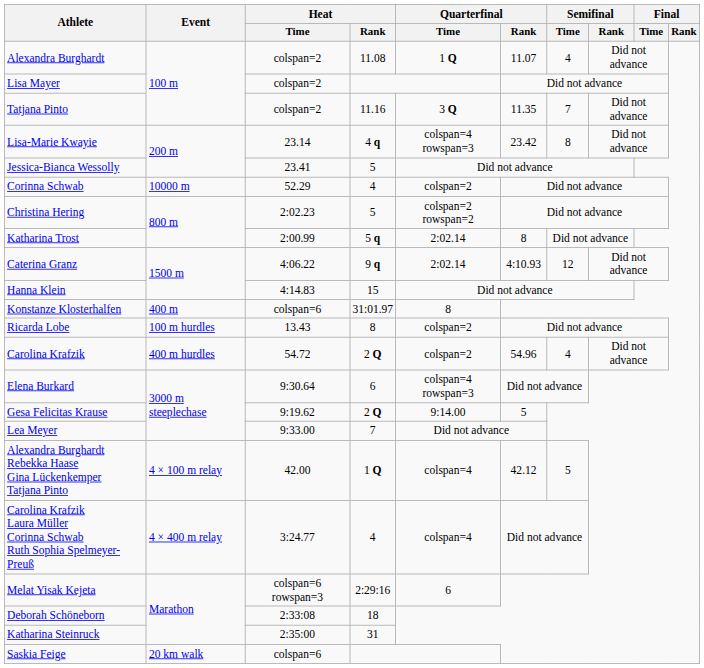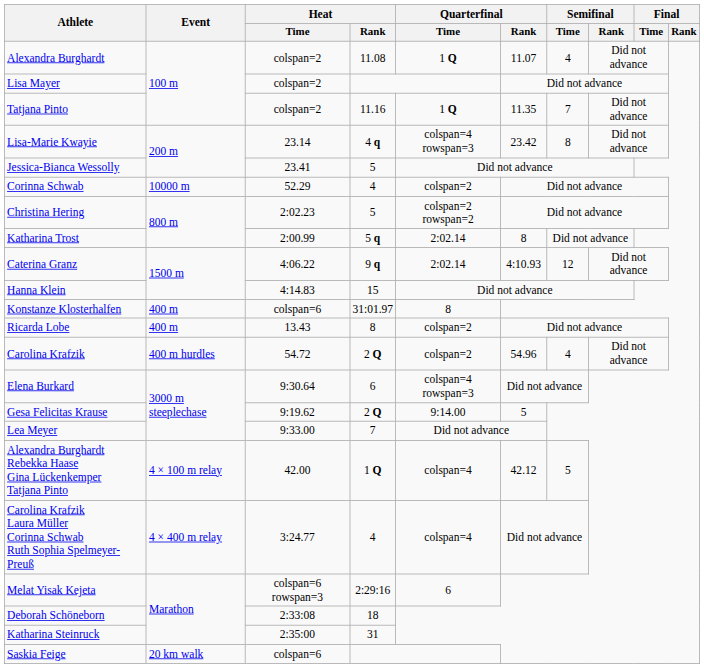(448, 109) 3 Q -> (448, 109) 1 Q
(182, 328) 100 m hurdles -> (164, 328) 400 m
